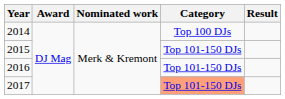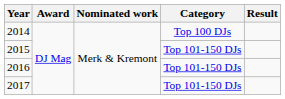(202, 85) lightsalmon background -> (202, 85) no background
